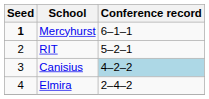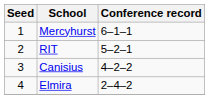(21, 31) bold -> (21, 31) normal
(117, 67) lightblue background -> (117, 67) no background
